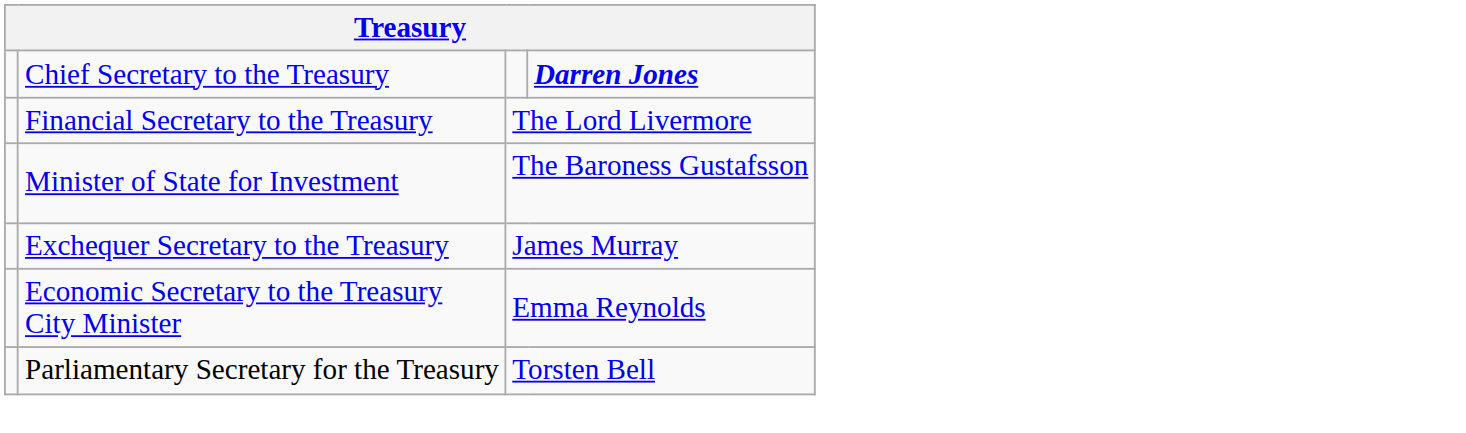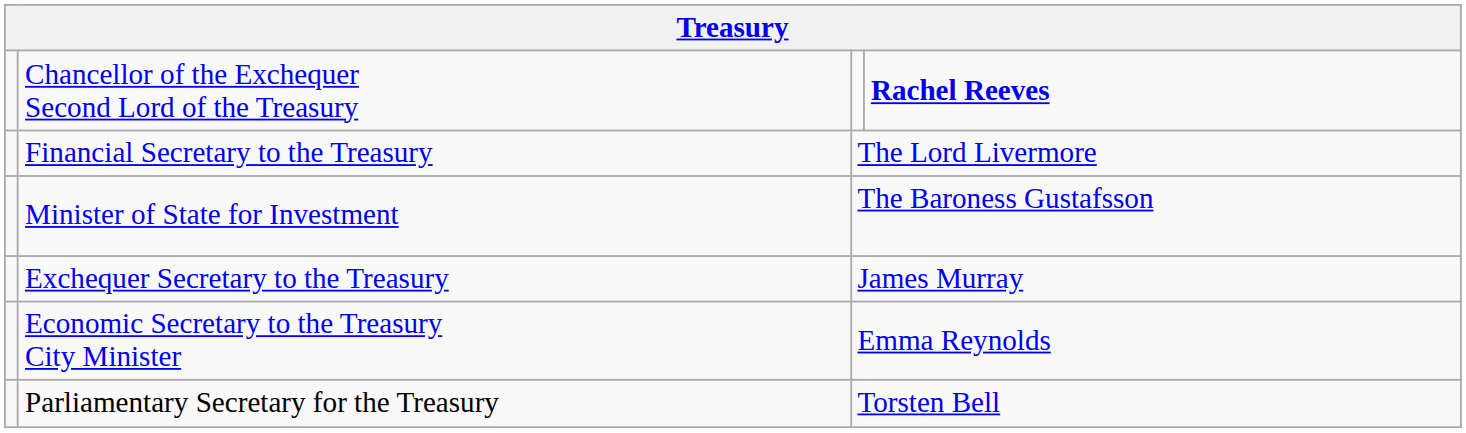+ row: (192, 90)
- row: (207, 73)
